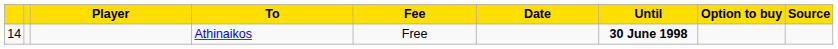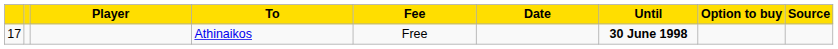(14, 34) 14 -> (14, 34) 17
